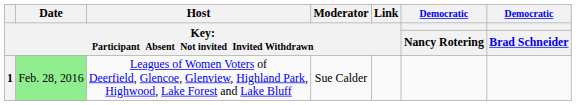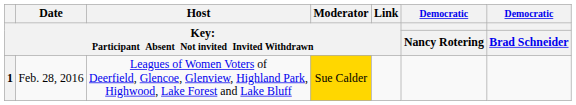(51, 78) lightgreen background -> (51, 78) no background
(341, 78) no background -> (341, 78) gold background
